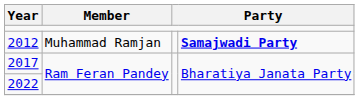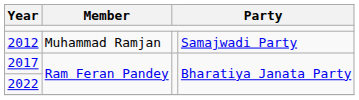(239, 42) bold -> (239, 42) normal
